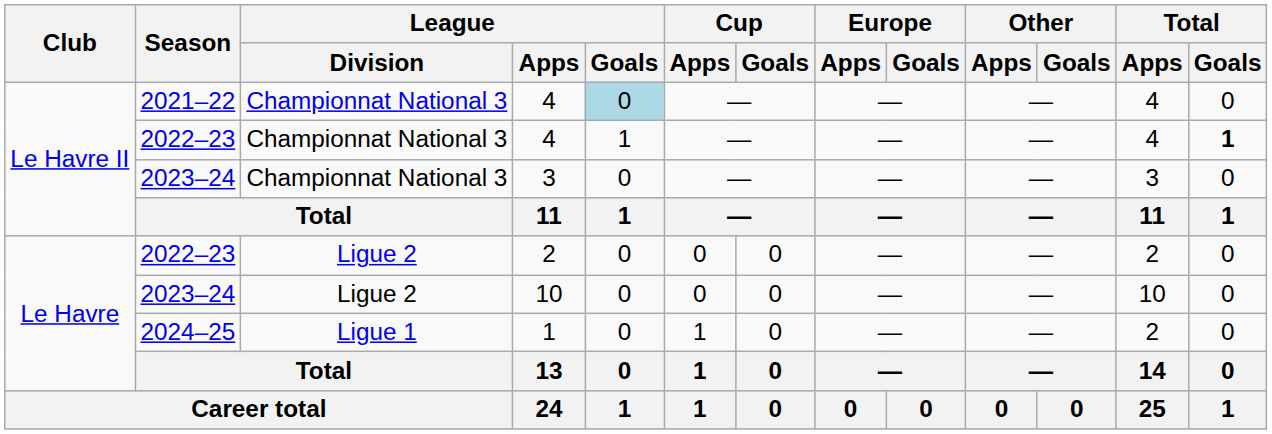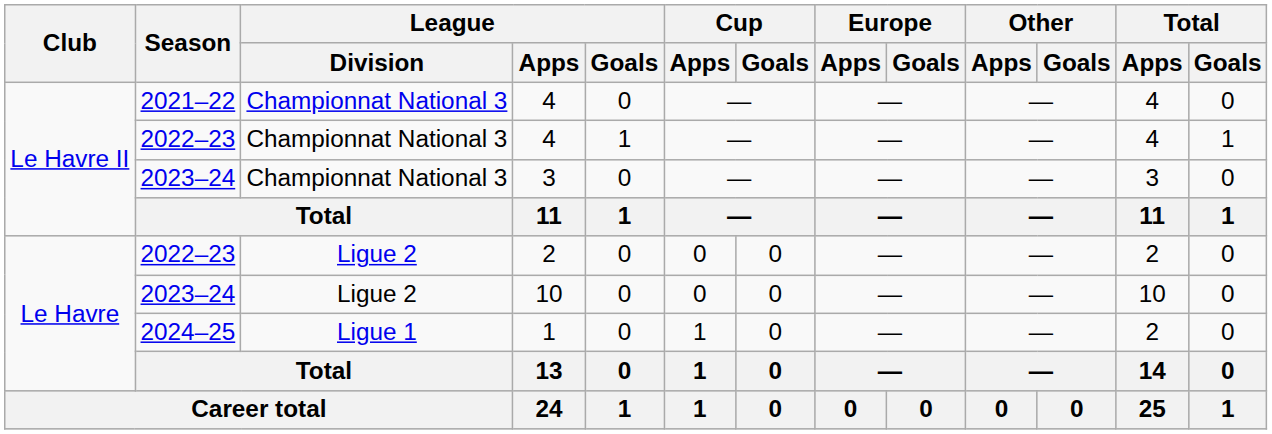(624, 100) lightblue background -> (624, 100) no background
(1228, 139) bold -> (1228, 139) normal
